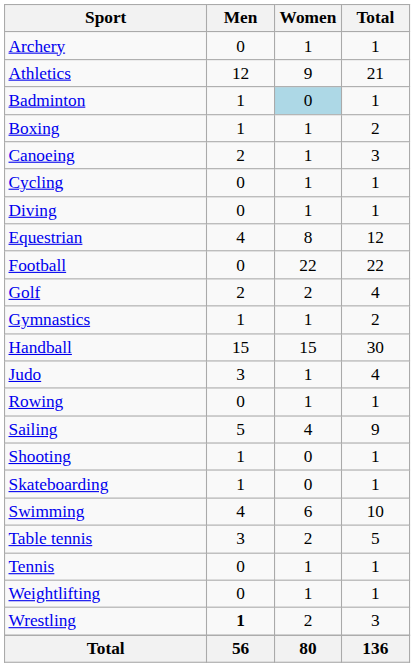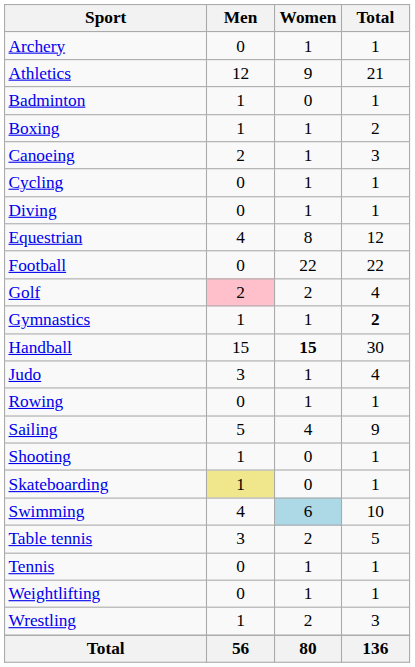(308, 100) lightblue background -> (308, 100) no background
(241, 292) no background -> (241, 292) pink background
(375, 319) normal -> (375, 319) bold
(308, 347) normal -> (308, 347) bold
(241, 484) no background -> (241, 484) khaki background
(308, 511) no background -> (308, 511) lightblue background
(241, 621) bold -> (241, 621) normal
